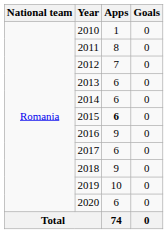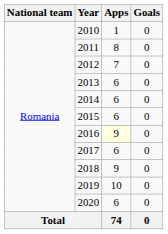(116, 116) bold -> (116, 116) normal
(116, 133) no background -> (116, 133) lightyellow background
